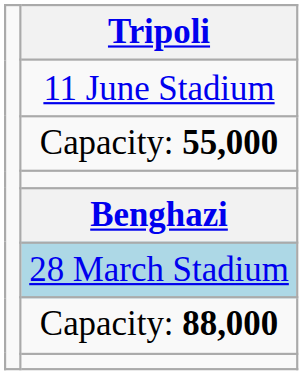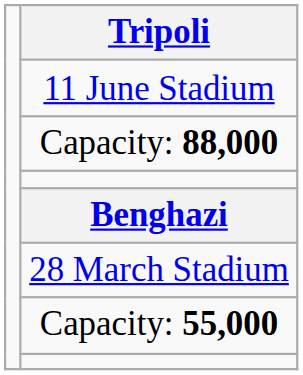(159, 142) Capacity: 55,000 -> (159, 142) Capacity: 88,000
(159, 269) lightblue background -> (159, 269) no background
(159, 324) Capacity: 88,000 -> (159, 324) Capacity: 55,000
